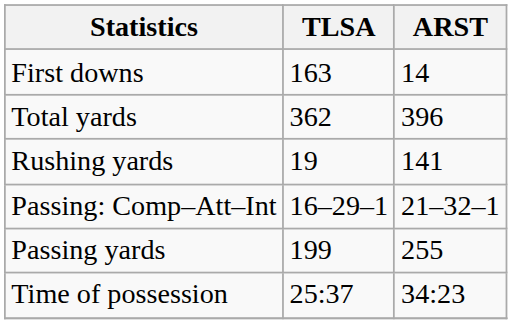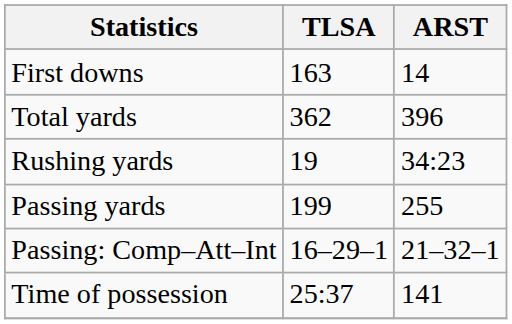(422, 160) 141 -> (433, 160) 34:23
rows swapped: (88, 250) <-> (144, 205)
(433, 294) 34:23 -> (422, 294) 141
